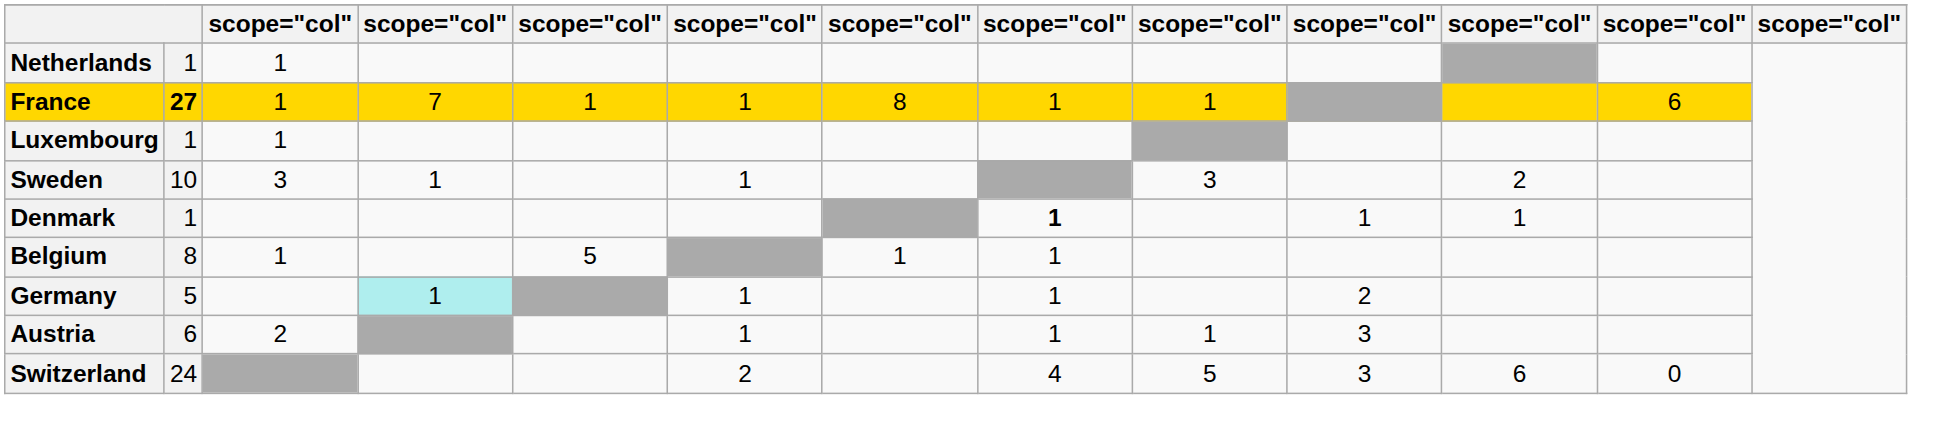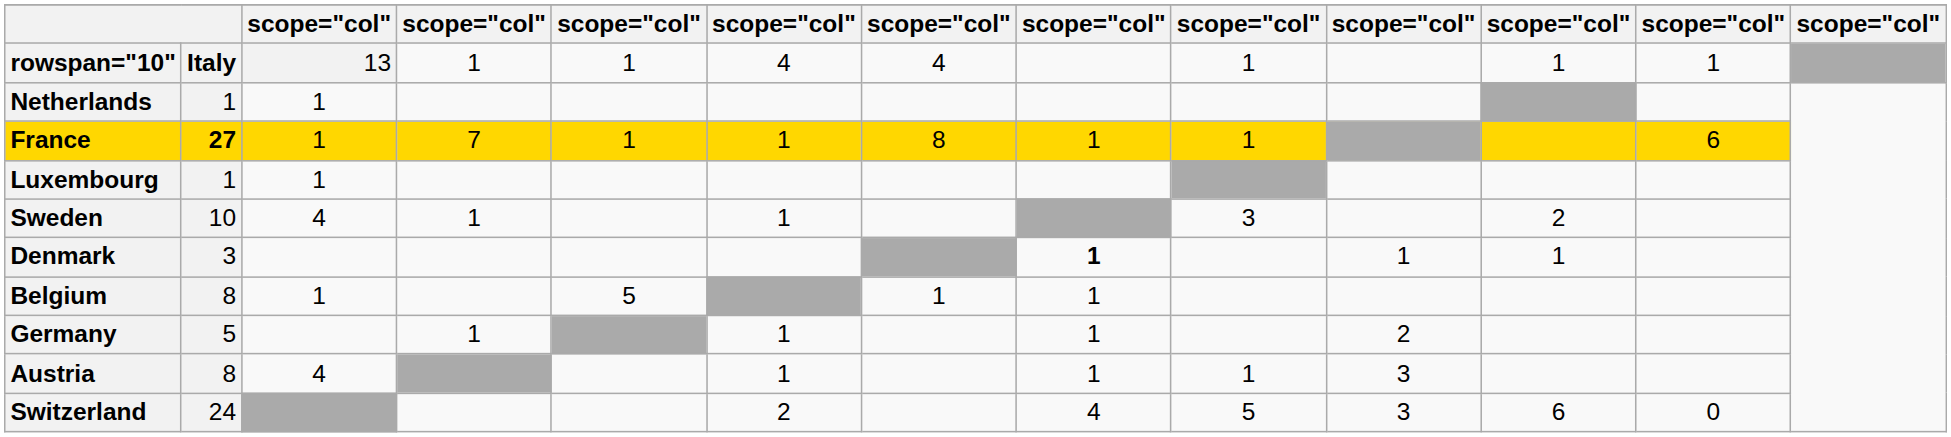+ row: (93, 62)
(280, 179) 3 -> (319, 218) 4
(190, 218) 1 -> (229, 256) 3
(435, 295) paleturquoise background -> (474, 334) no background
(190, 334) 6 -> (229, 373) 8
(280, 334) 2 -> (319, 373) 4
